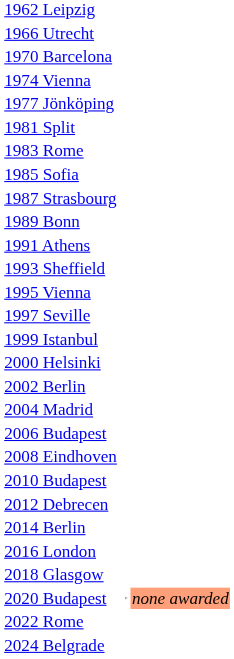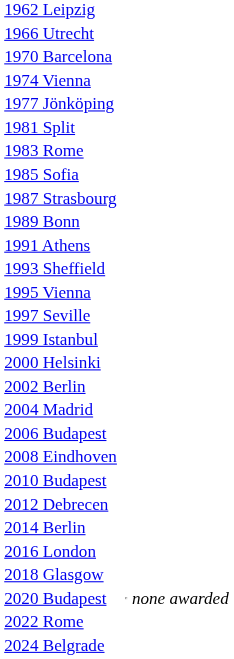(180, 598) lightsalmon background -> (180, 598) no background
